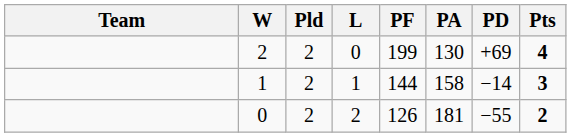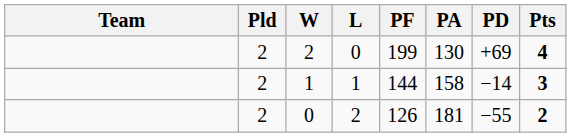columns swapped: (309, 20) <-> (262, 20)
